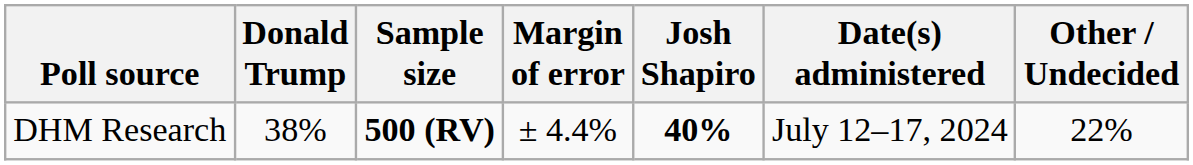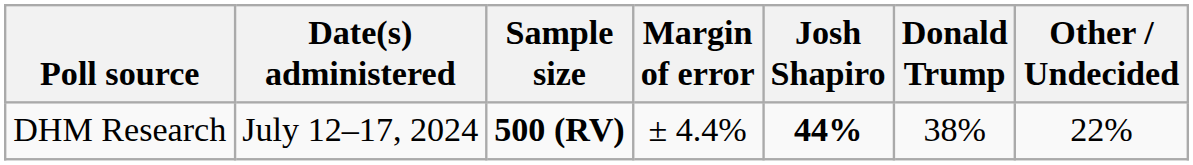columns swapped: (890, 53) <-> (295, 53)
(698, 129) 40% -> (828, 129) 44%
